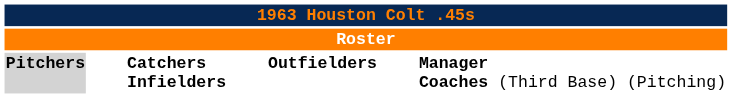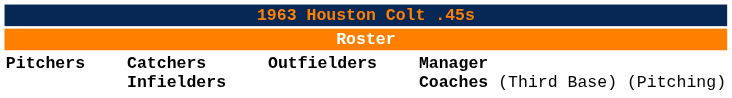(45, 64) lightgrey background -> (45, 64) no background
